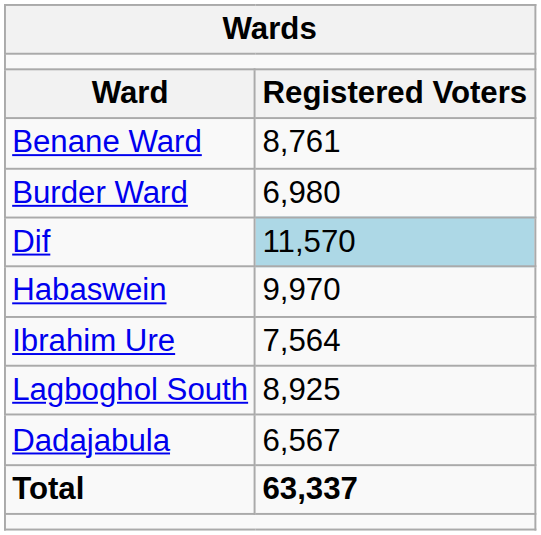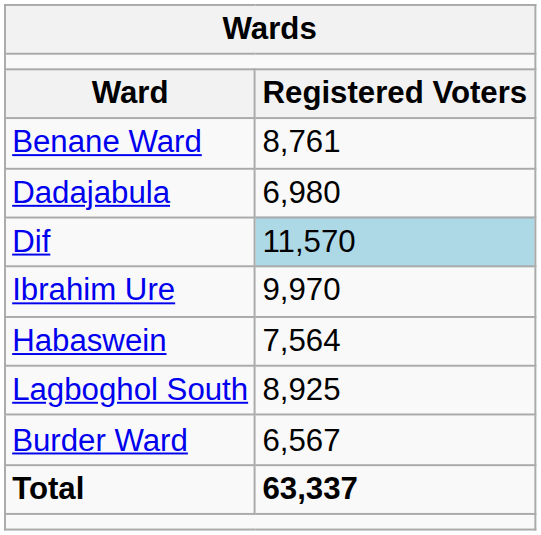(100, 192) Burder Ward -> (91, 192) Dadajabula
(89, 291) Habaswein -> (94, 291) Ibrahim Ure
(94, 340) Ibrahim Ure -> (89, 340) Habaswein
(91, 439) Dadajabula -> (100, 439) Burder Ward
